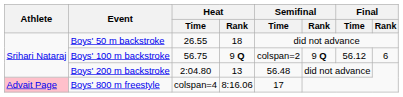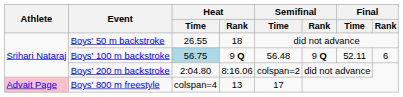(196, 56) no background -> (196, 56) lightblue background
(278, 56) colspan=2 -> (278, 56) 56.48
(354, 56) 56.12 -> (355, 56) 52.11
(237, 70) 13 -> (237, 70) 8:16.06
(278, 70) 56.48 -> (278, 70) colspan=2
(237, 85) 8:16.06 -> (237, 85) 13
